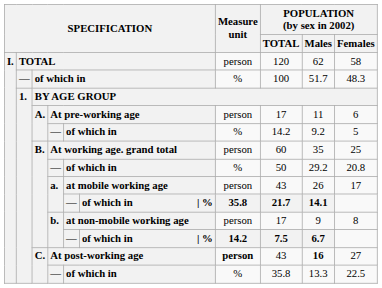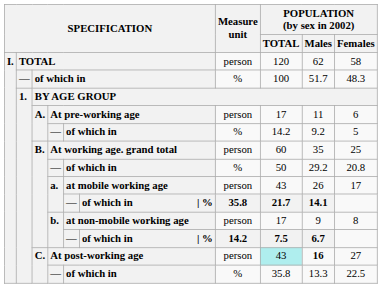(238, 256) bold -> (238, 256) normal
(281, 256) no background -> (281, 256) paleturquoise background
